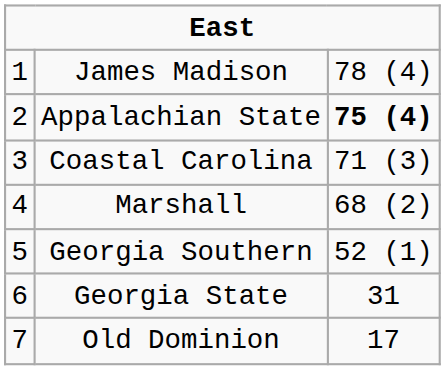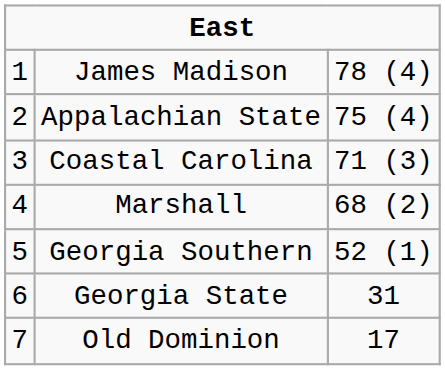(383, 117) bold -> (383, 117) normal
